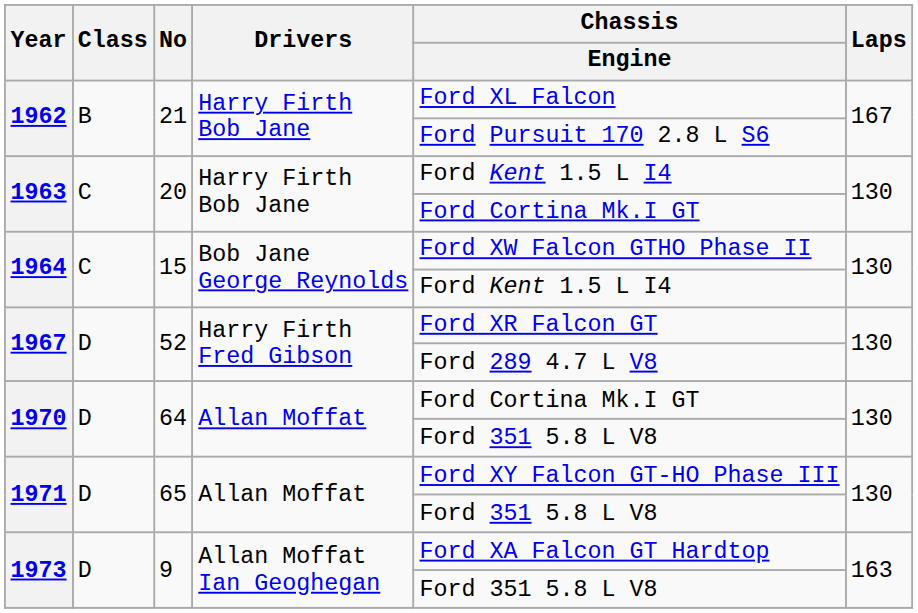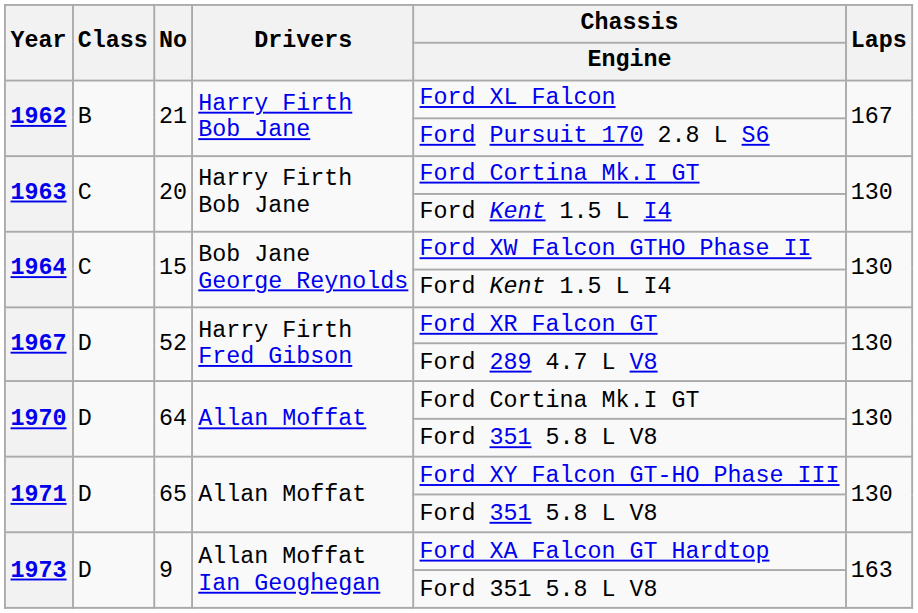(546, 175) Ford Kent 1.5 L I4 -> (560, 175) Ford Cortina Mk.I GT
(560, 213) Ford Cortina Mk.I GT -> (546, 213) Ford Kent 1.5 L I4
